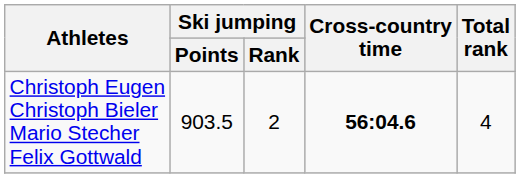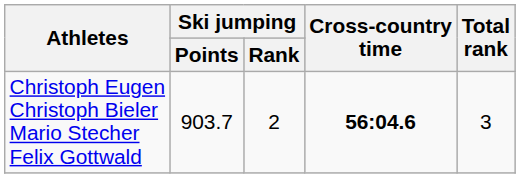(207, 122) 903.5 -> (207, 122) 903.7
(486, 122) 4 -> (486, 122) 3
